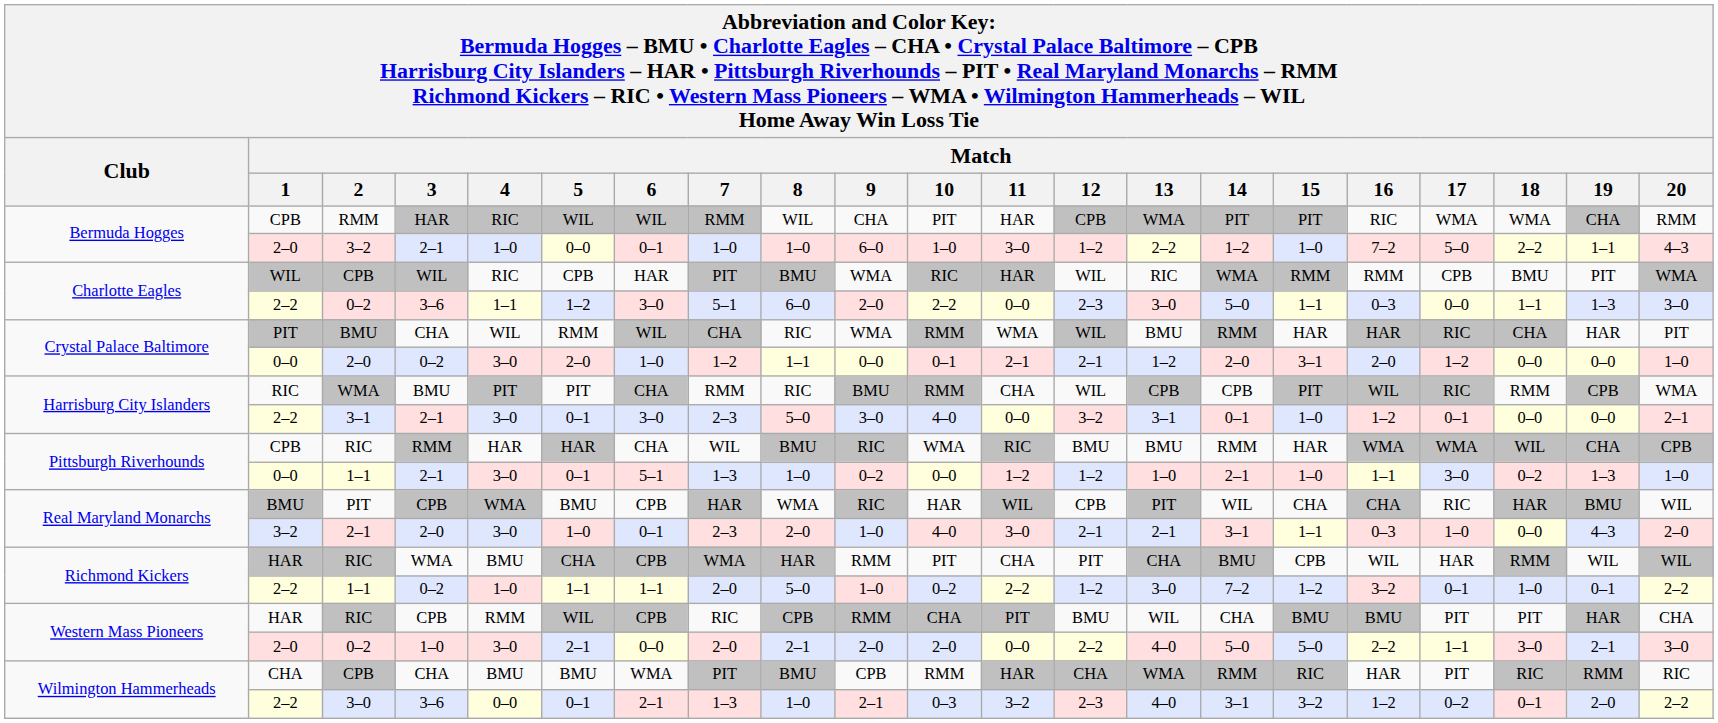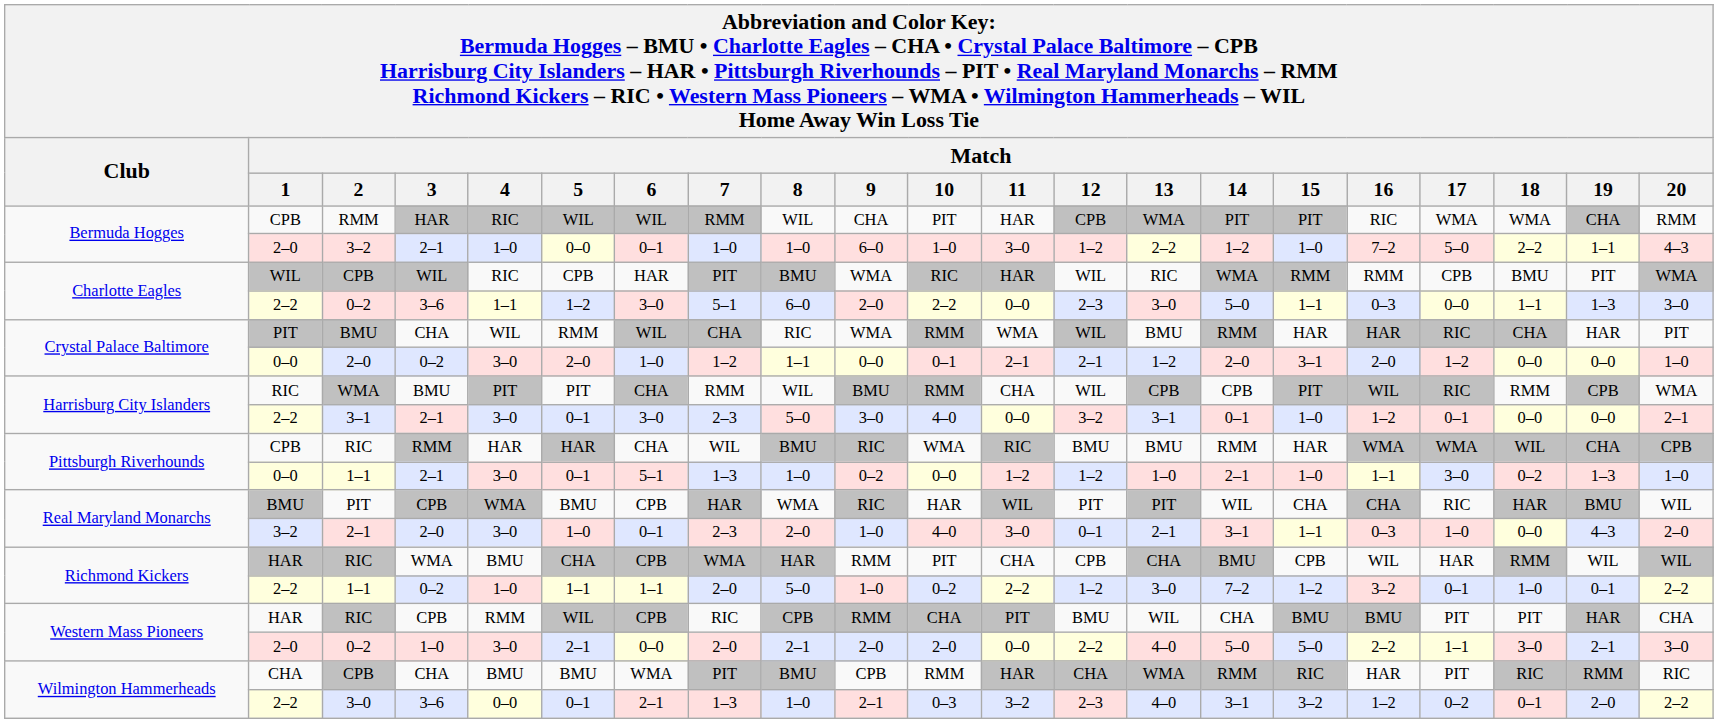(798, 390) RIC -> (798, 390) WIL
(1091, 504) CPB -> (1091, 504) PIT
(1091, 532) 2–1 -> (1091, 532) 0–1
(1091, 561) PIT -> (1091, 561) CPB
